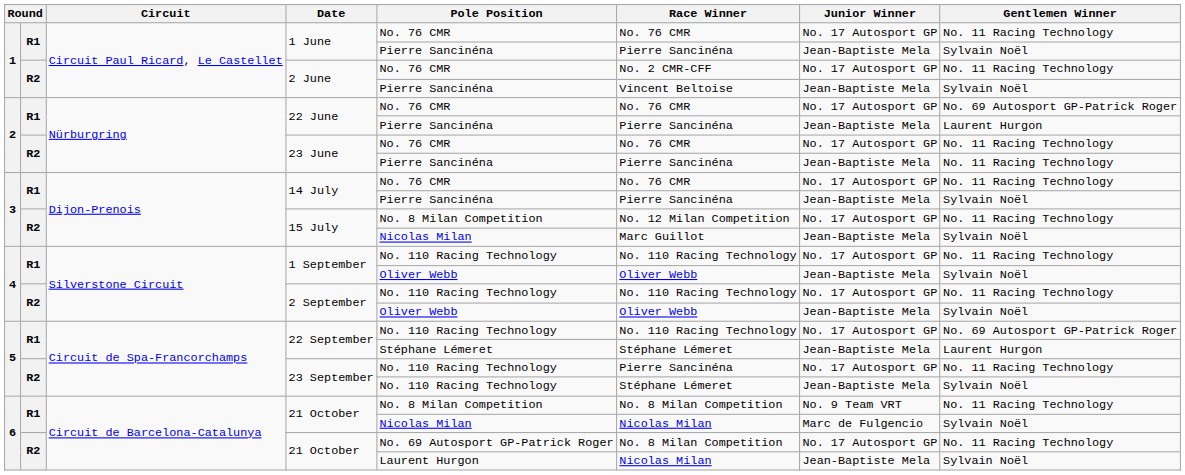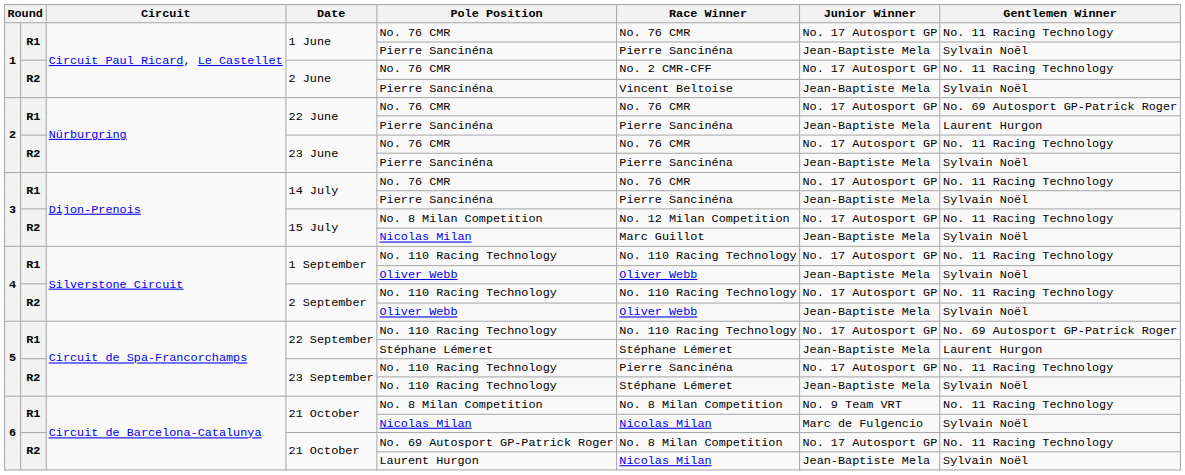(1028, 163) No. 11 Racing Technology -> (986, 163) Sylvain Noël
